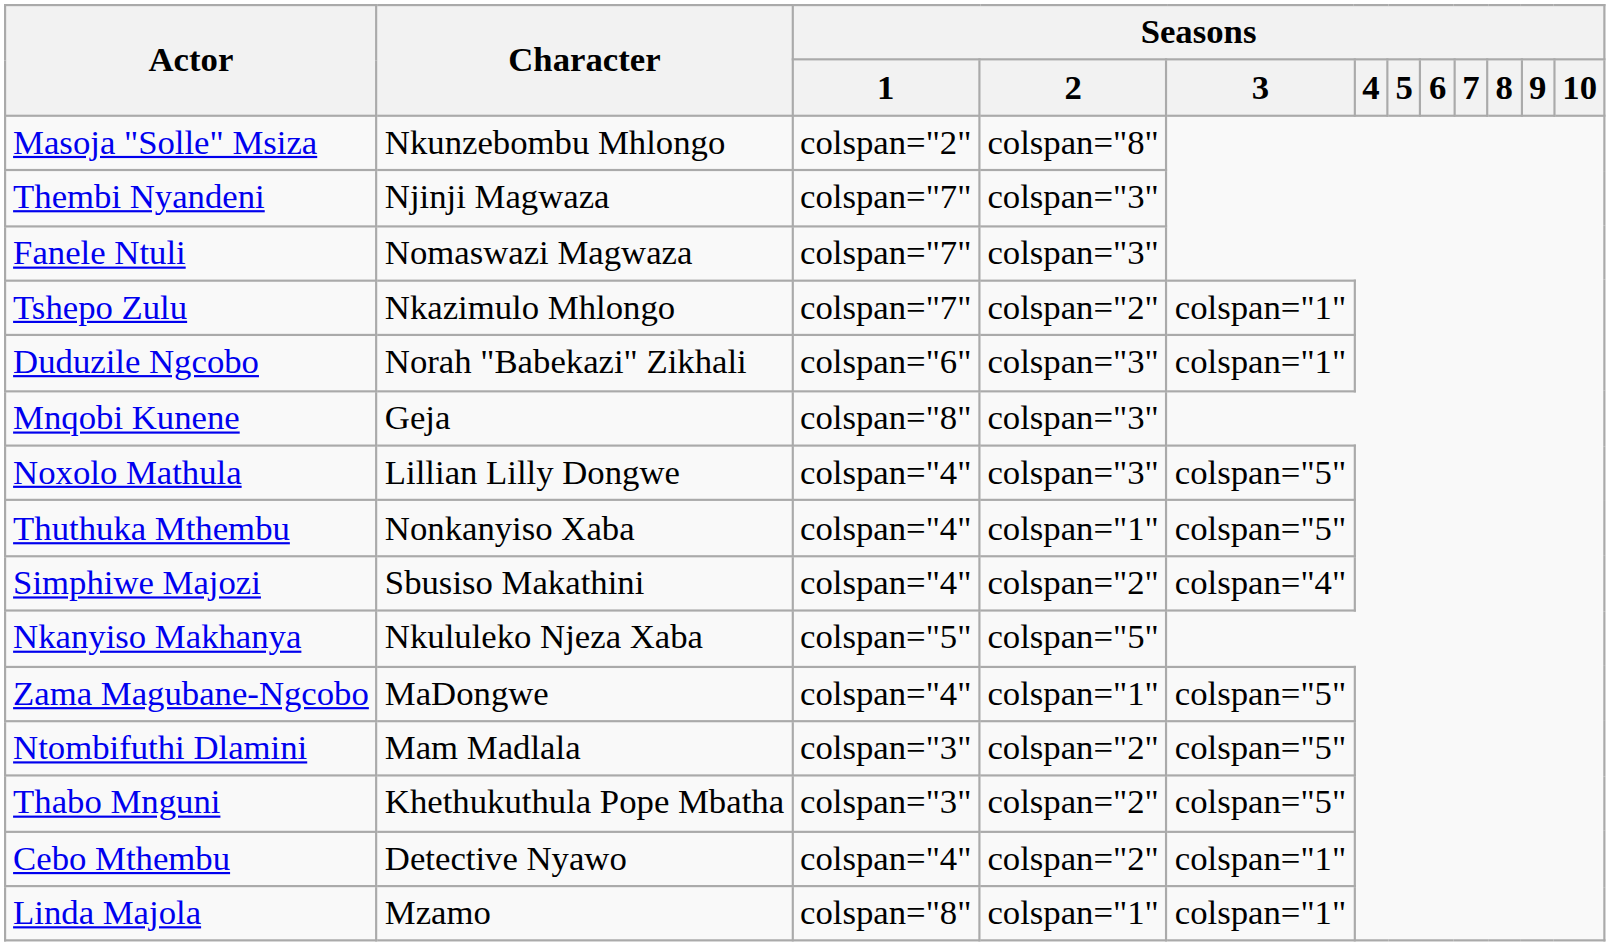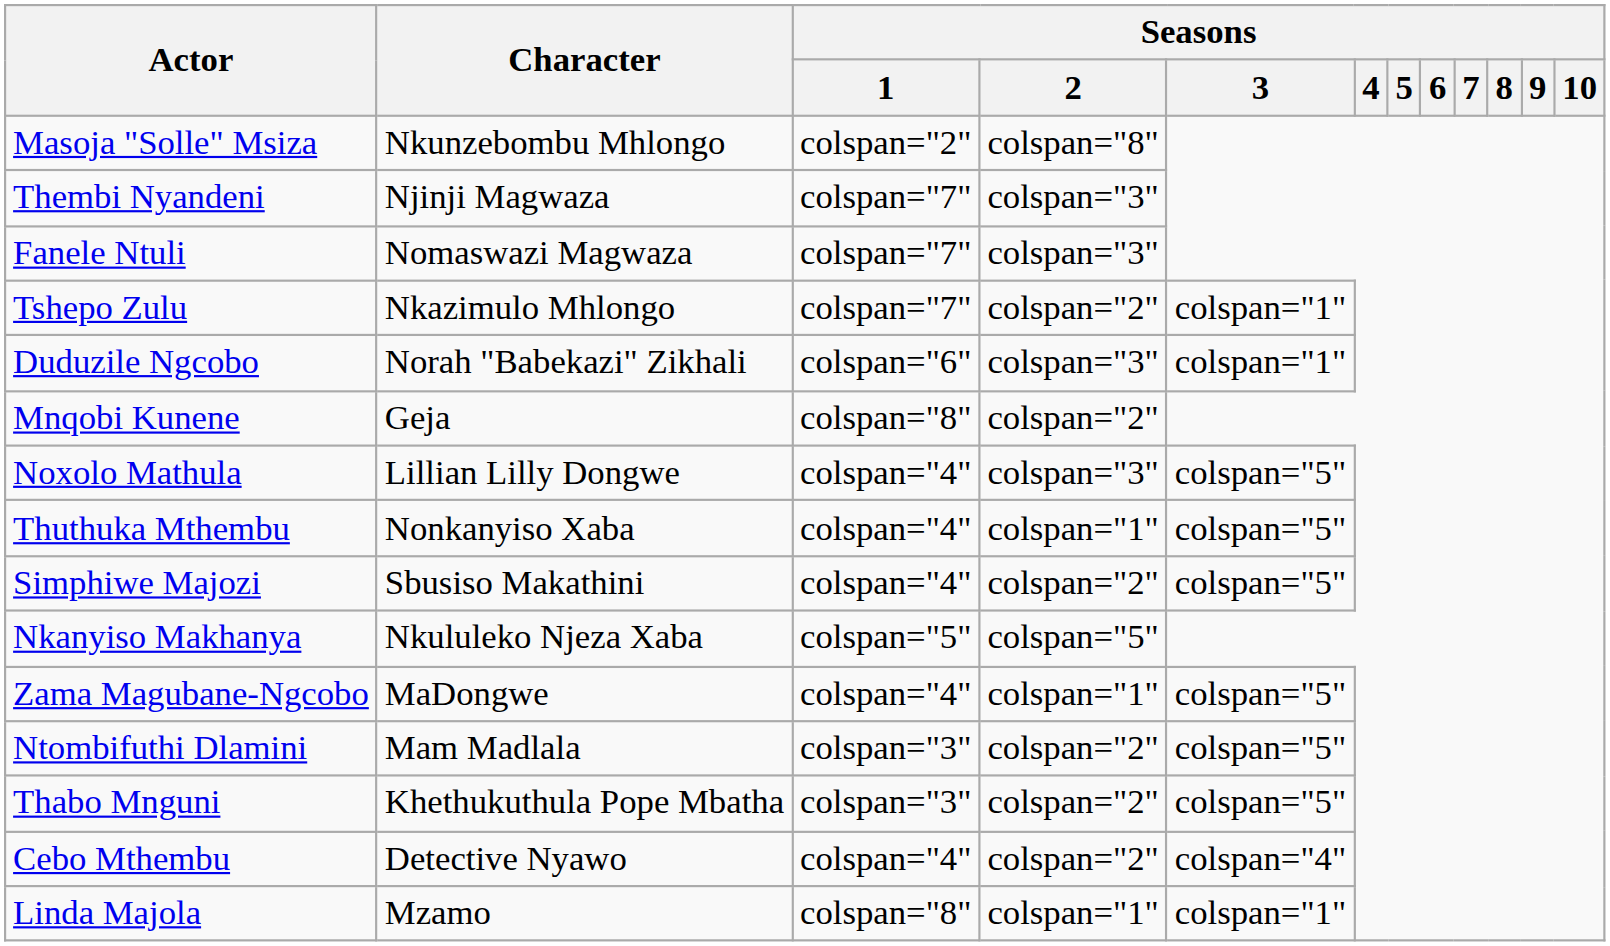(1073, 417) colspan="3" -> (1073, 417) colspan="2"
(1260, 582) colspan="4" -> (1260, 582) colspan="5"
(1260, 857) colspan="1" -> (1260, 857) colspan="4"
